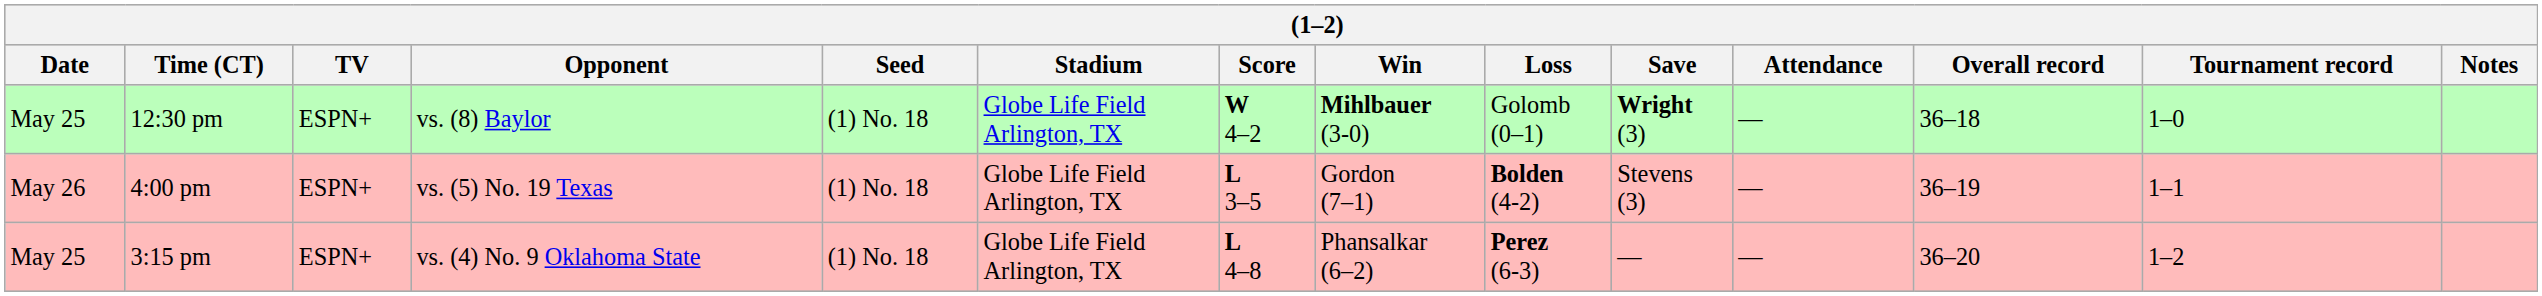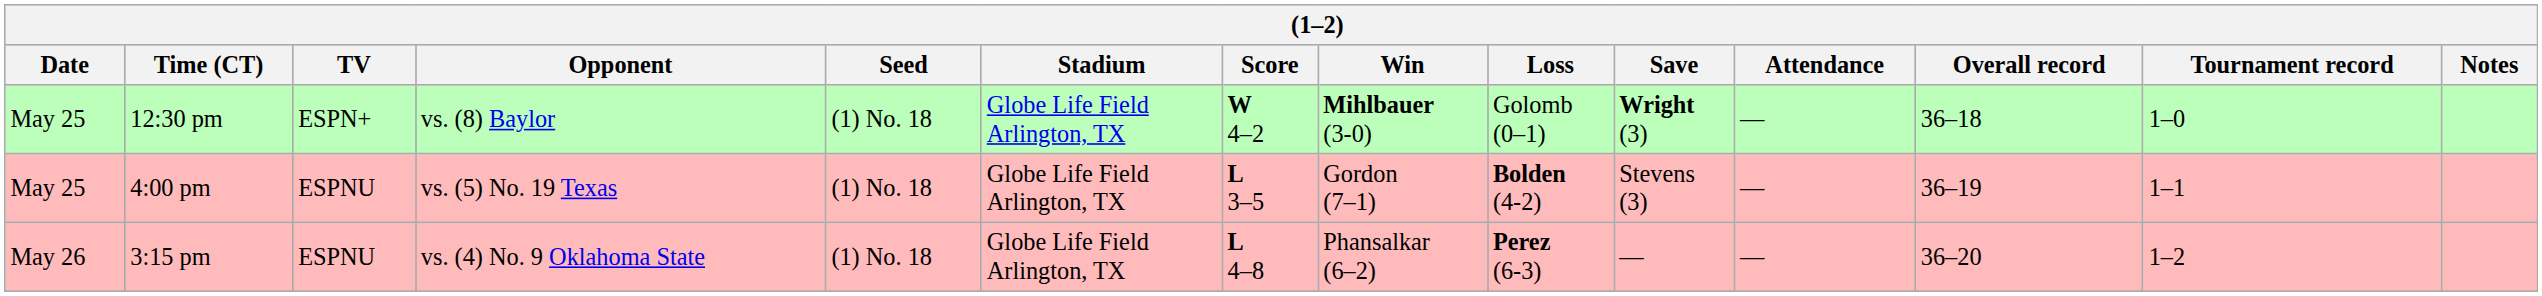(48, 188) May 26 -> (48, 188) May 25
(335, 188) ESPN+ -> (337, 188) ESPNU
(48, 256) May 25 -> (48, 256) May 26
(335, 256) ESPN+ -> (337, 256) ESPNU
